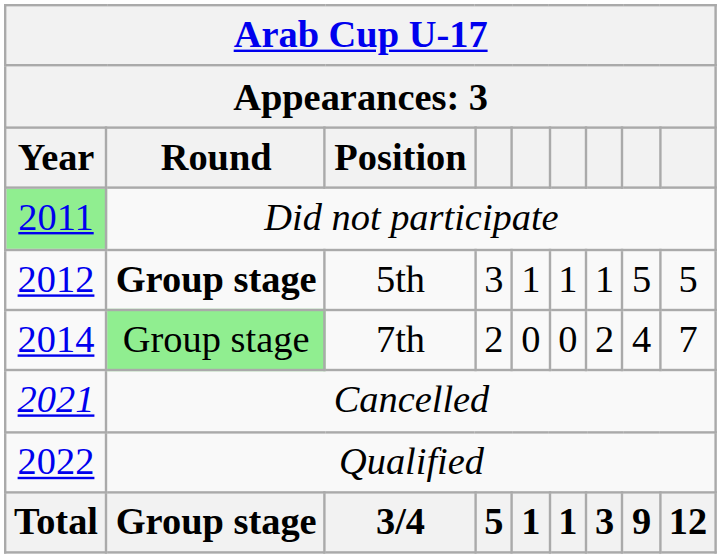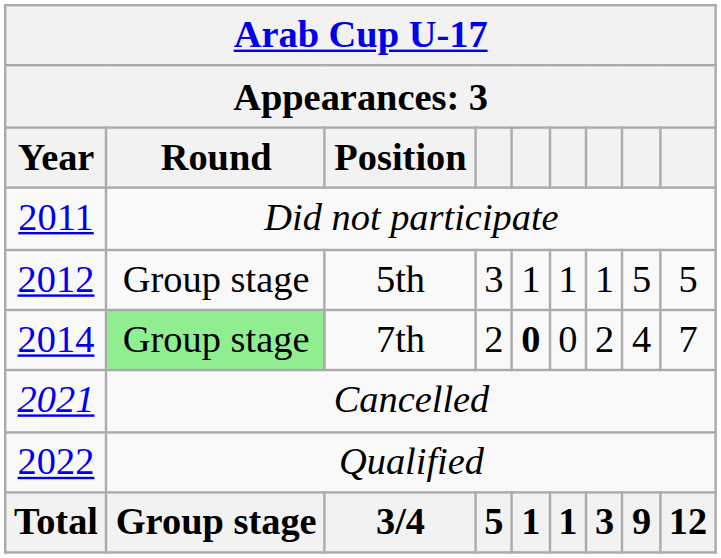(56, 217) lightgreen background -> (56, 217) no background
(216, 278) bold -> (216, 278) normal
(531, 339) normal -> (531, 339) bold
